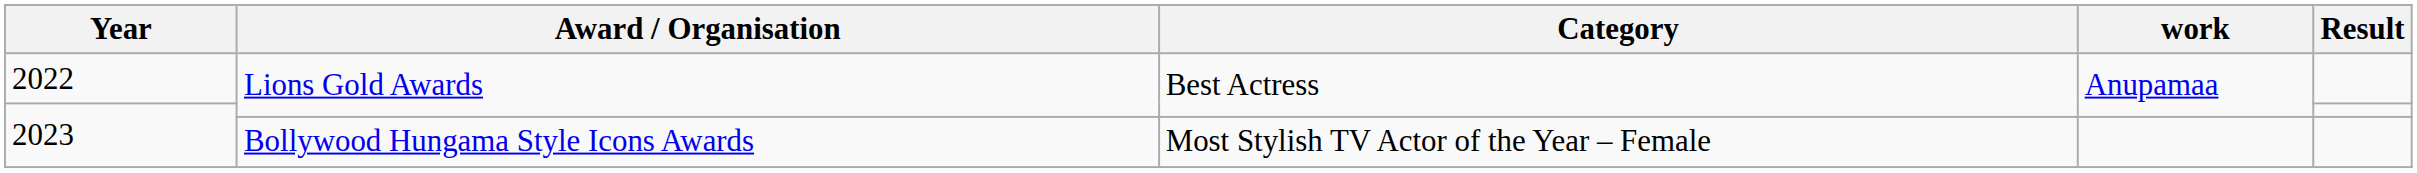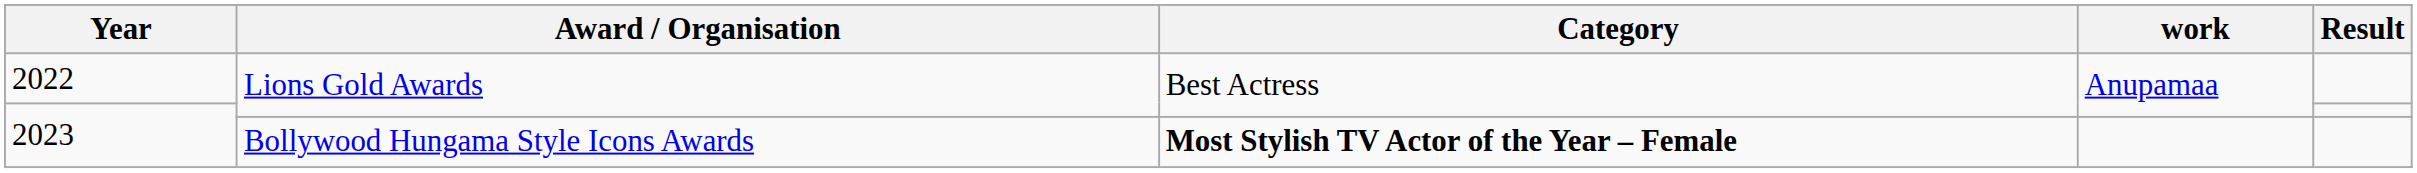(1438, 141) normal -> (1451, 141) bold
